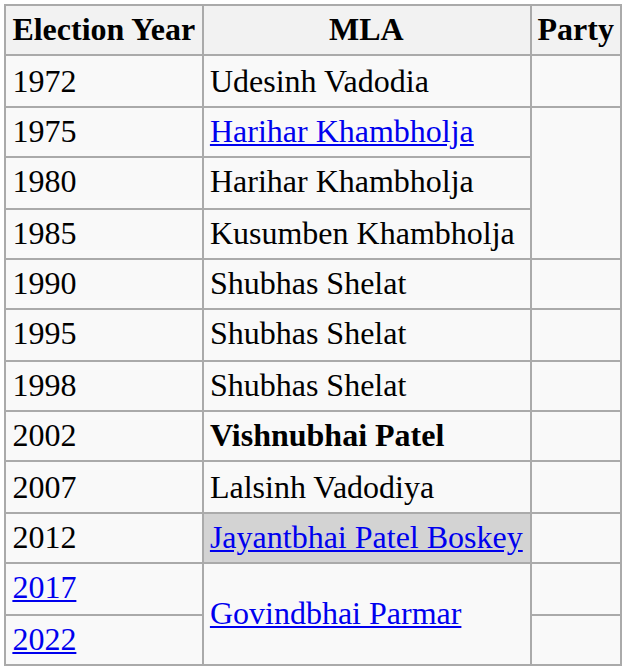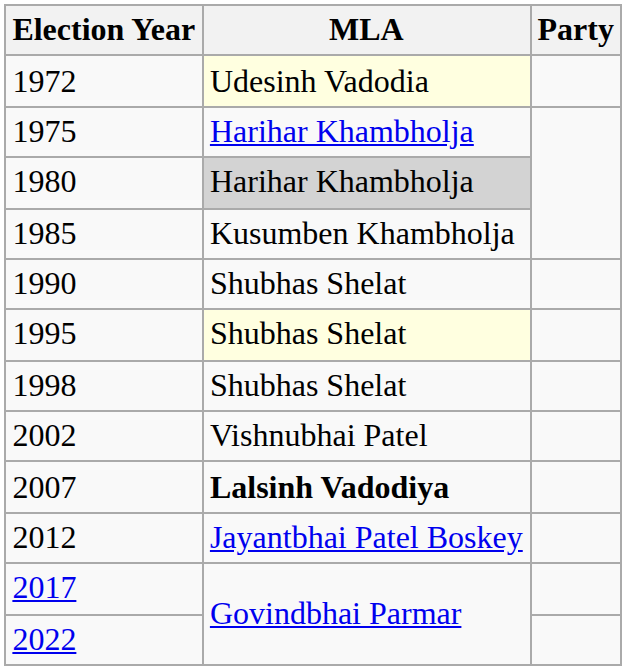(319, 80) no background -> (319, 80) lightyellow background
(342, 182) no background -> (342, 182) lightgrey background
(308, 334) no background -> (308, 334) lightyellow background
(327, 435) bold -> (319, 435) normal
(322, 486) normal -> (330, 486) bold
(366, 537) lightgrey background -> (366, 537) no background
